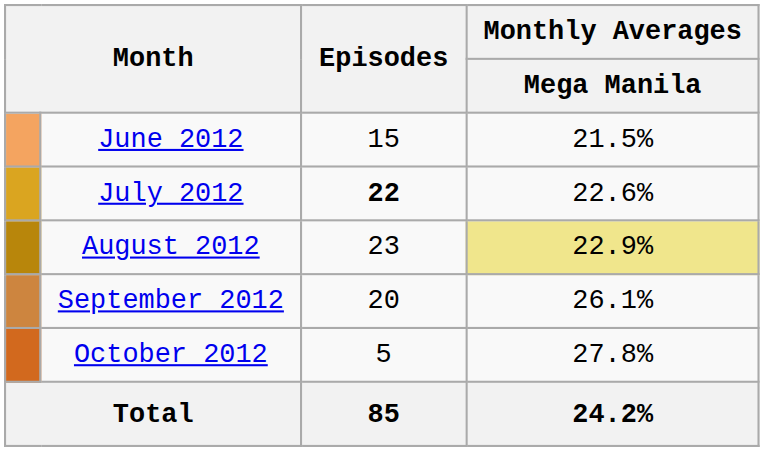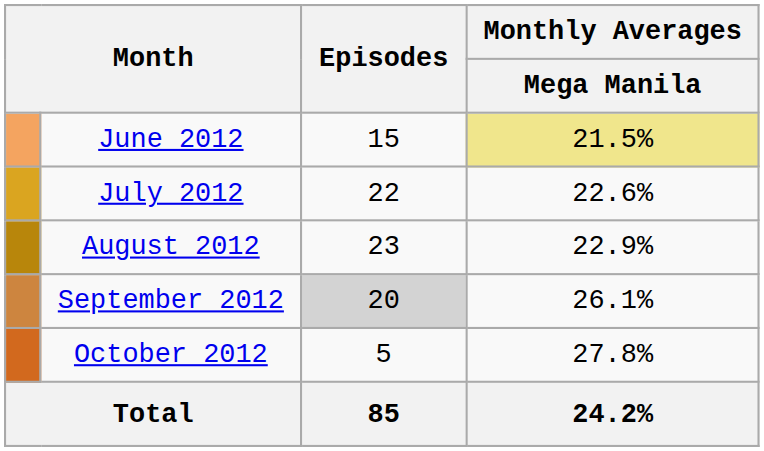(613, 140) no background -> (613, 140) khaki background
(384, 193) bold -> (384, 193) normal
(613, 247) khaki background -> (613, 247) no background
(384, 301) no background -> (384, 301) lightgrey background
